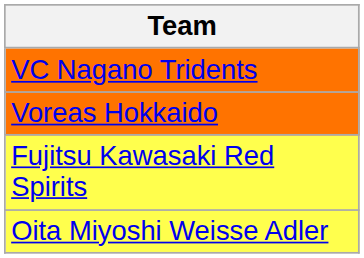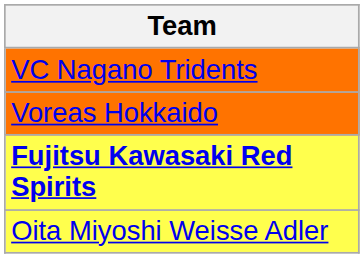(143, 171) normal -> (152, 171) bold
